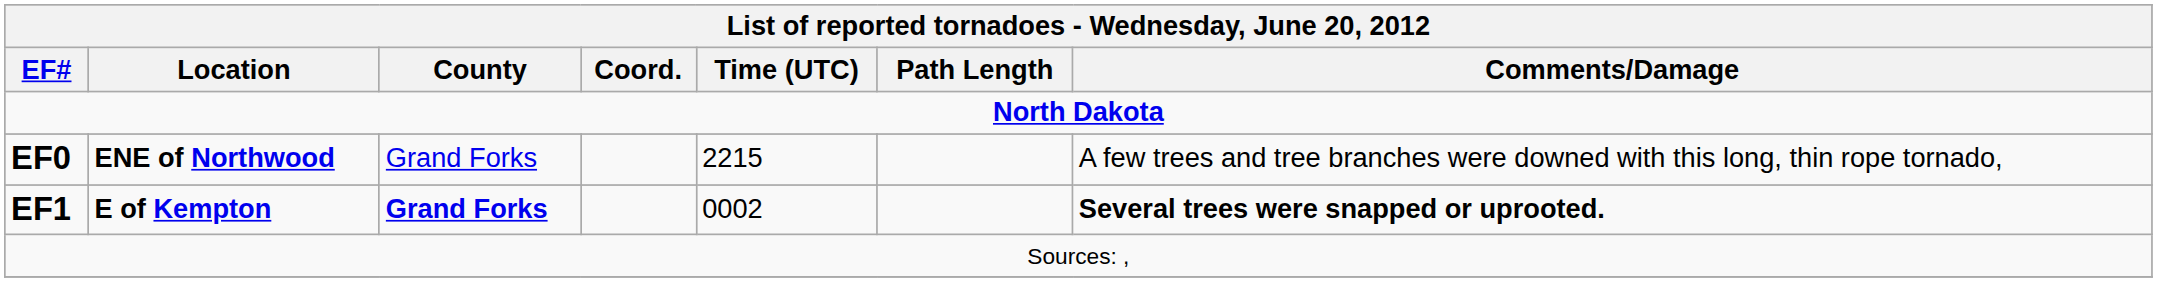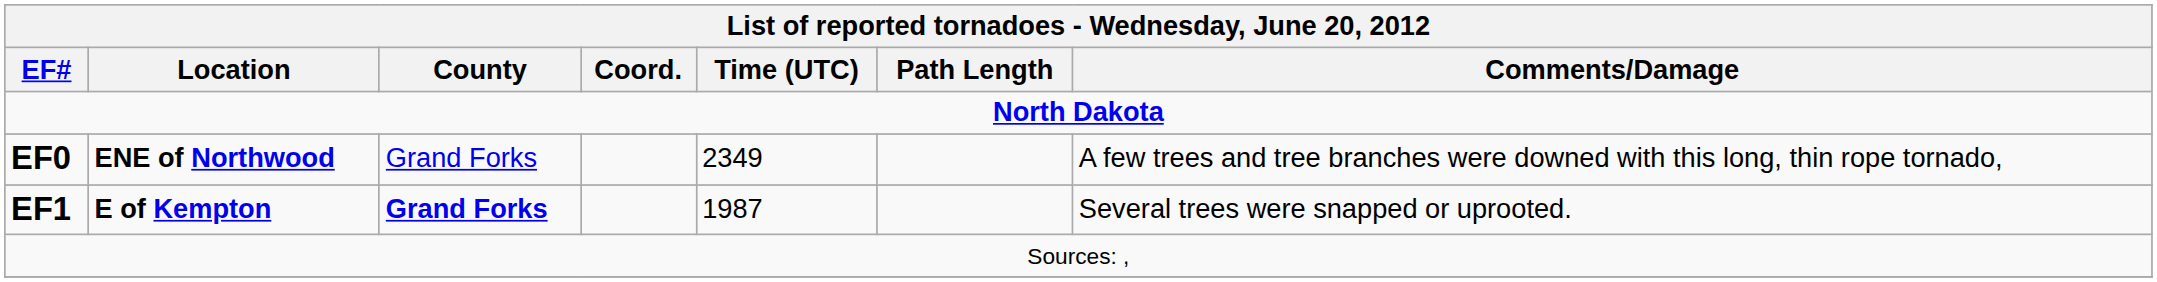(732, 158) 2215 -> (732, 158) 2349
(732, 208) 0002 -> (732, 208) 1987
(1342, 208) bold -> (1325, 208) normal
